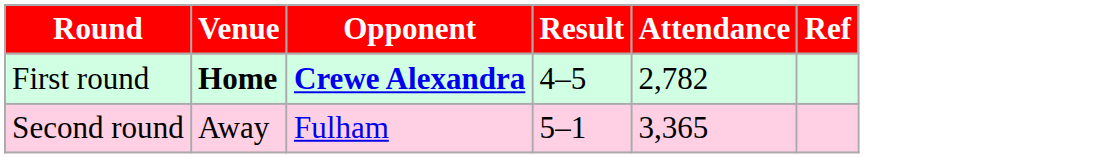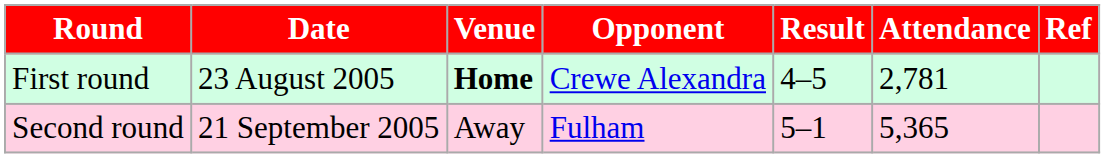+ column: (319, 29)
(410, 78) bold -> (658, 78) normal
(673, 78) 2,782 -> (914, 78) 2,781
(673, 127) 3,365 -> (914, 127) 5,365
